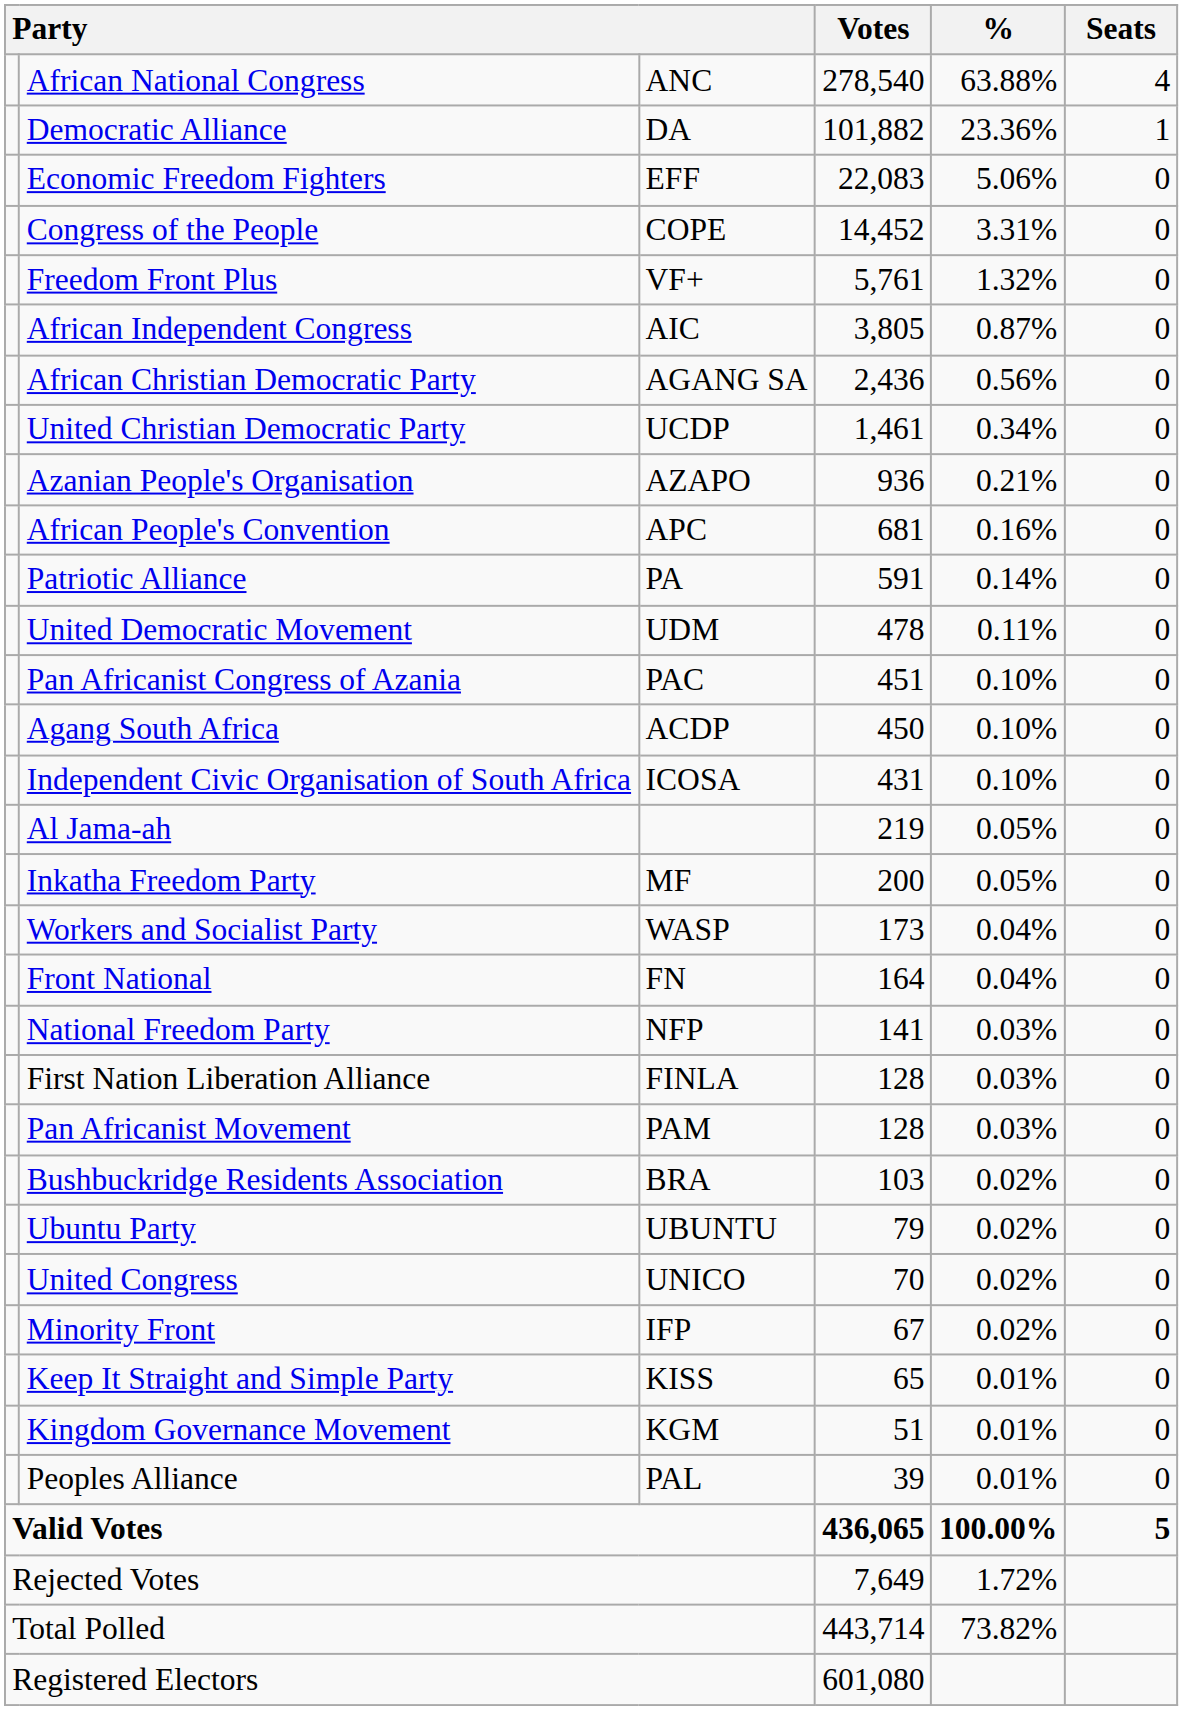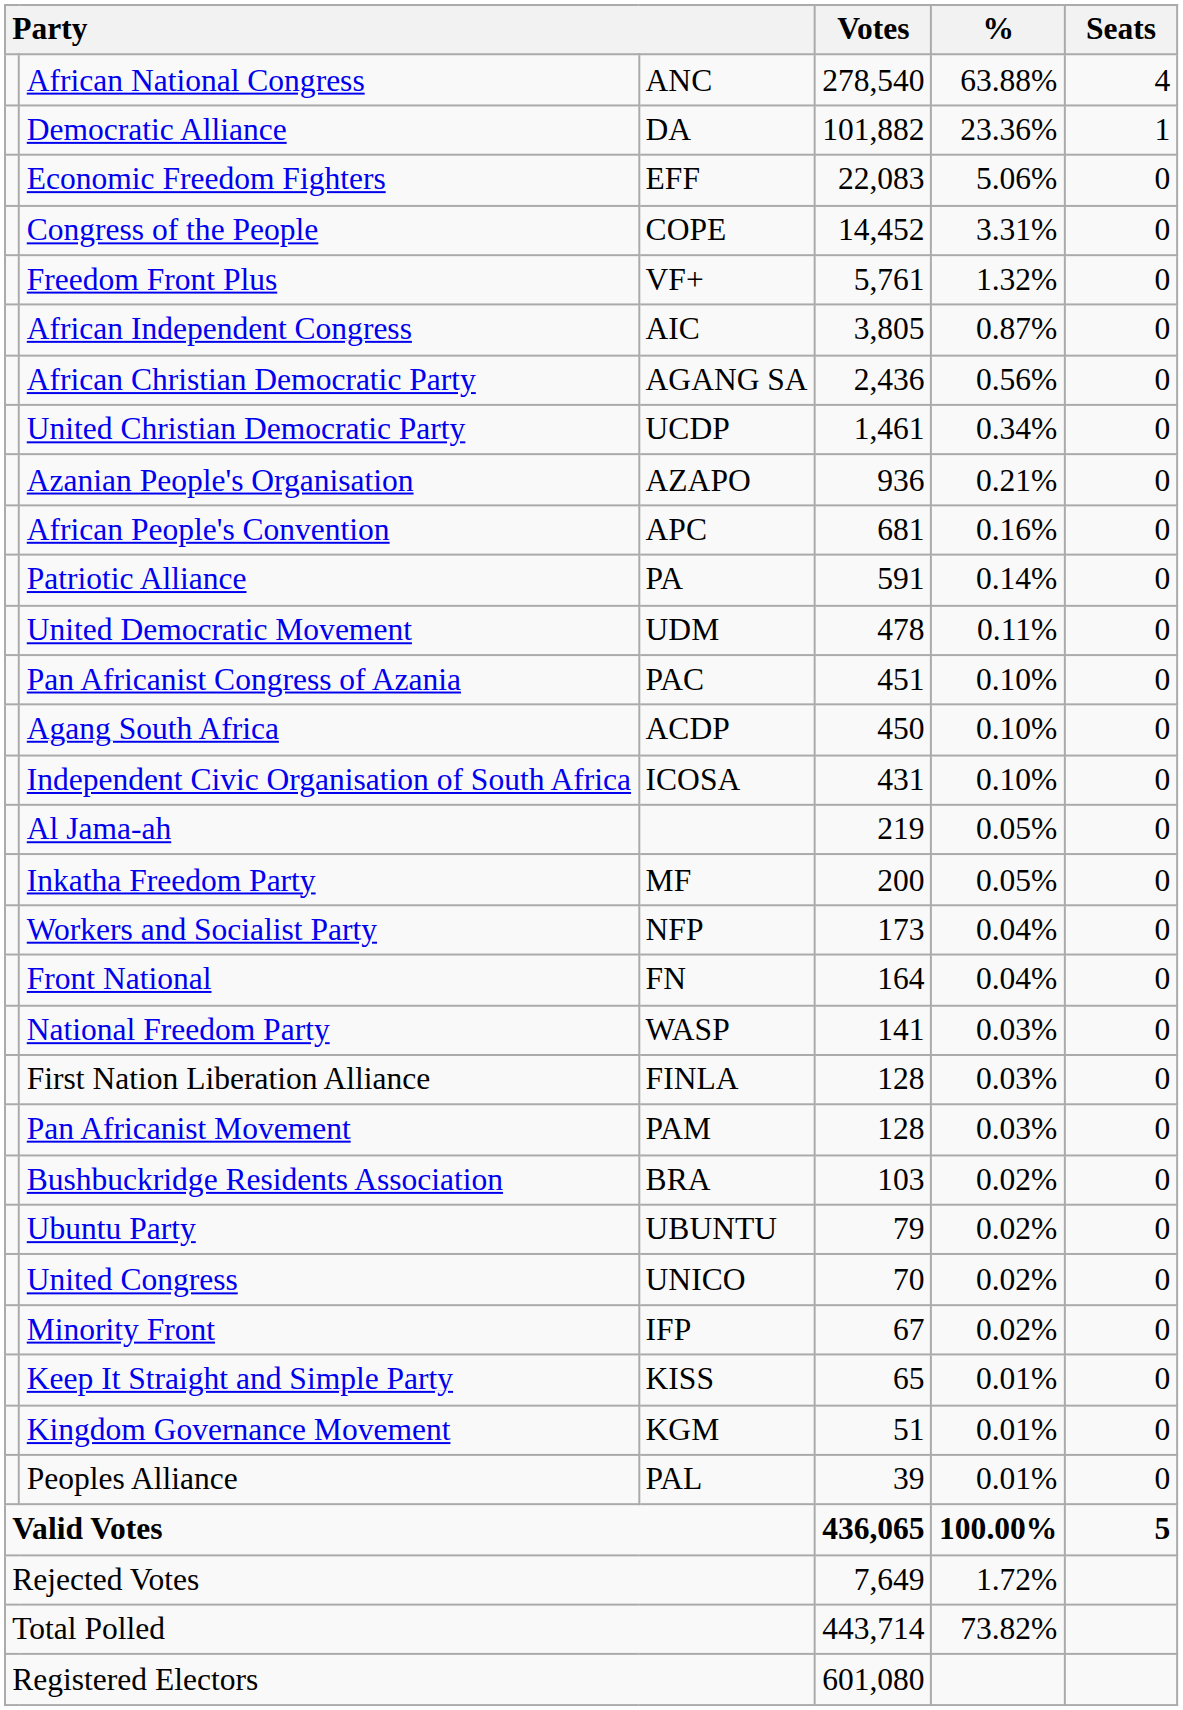(688, 929) WASP -> (675, 929) NFP
(675, 1029) NFP -> (688, 1029) WASP
